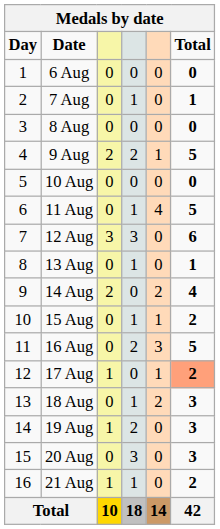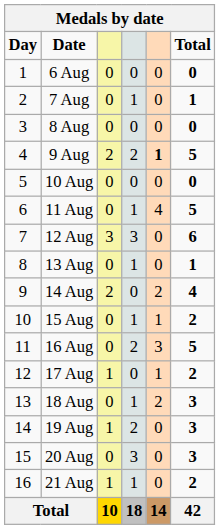(158, 154) normal -> (158, 154) bold
(193, 373) lightsalmon background -> (193, 373) no background
